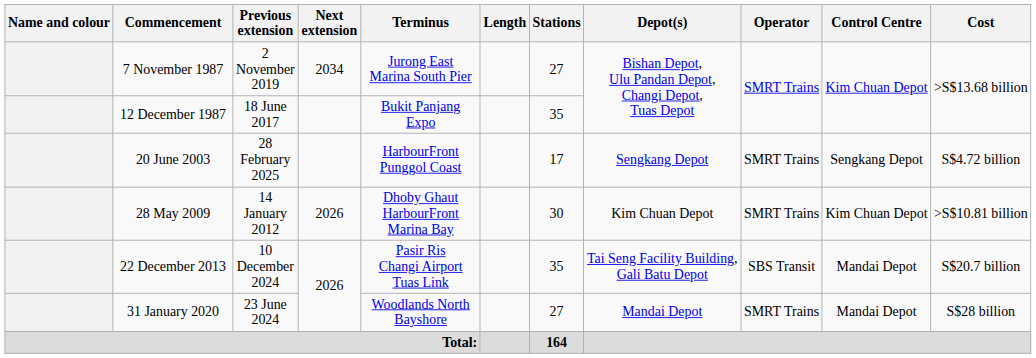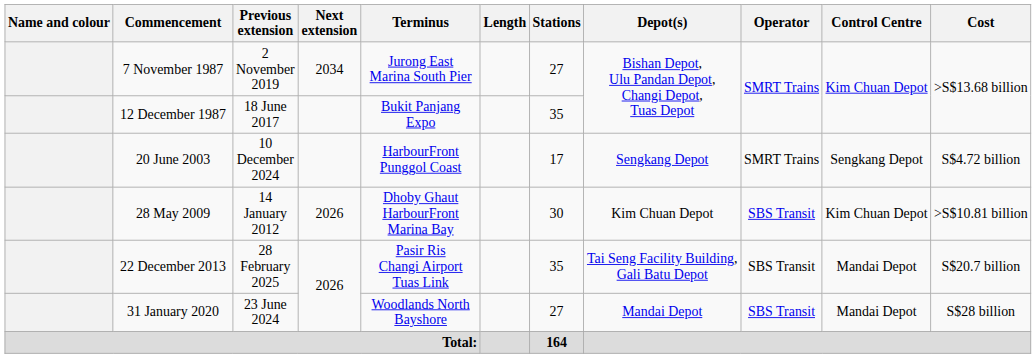(265, 160) 28 February 2025 -> (265, 160) 10 December 2024
(782, 213) SMRT Trains -> (782, 213) SBS Transit
(265, 266) 10 December 2024 -> (265, 266) 28 February 2025
(782, 312) SMRT Trains -> (782, 312) SBS Transit
